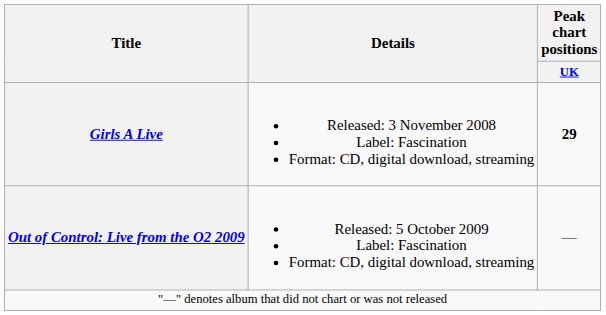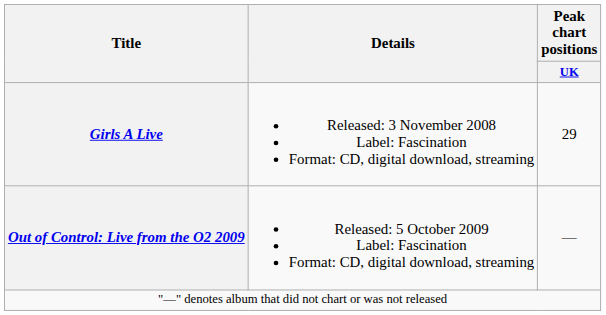(569, 134) bold -> (569, 134) normal
